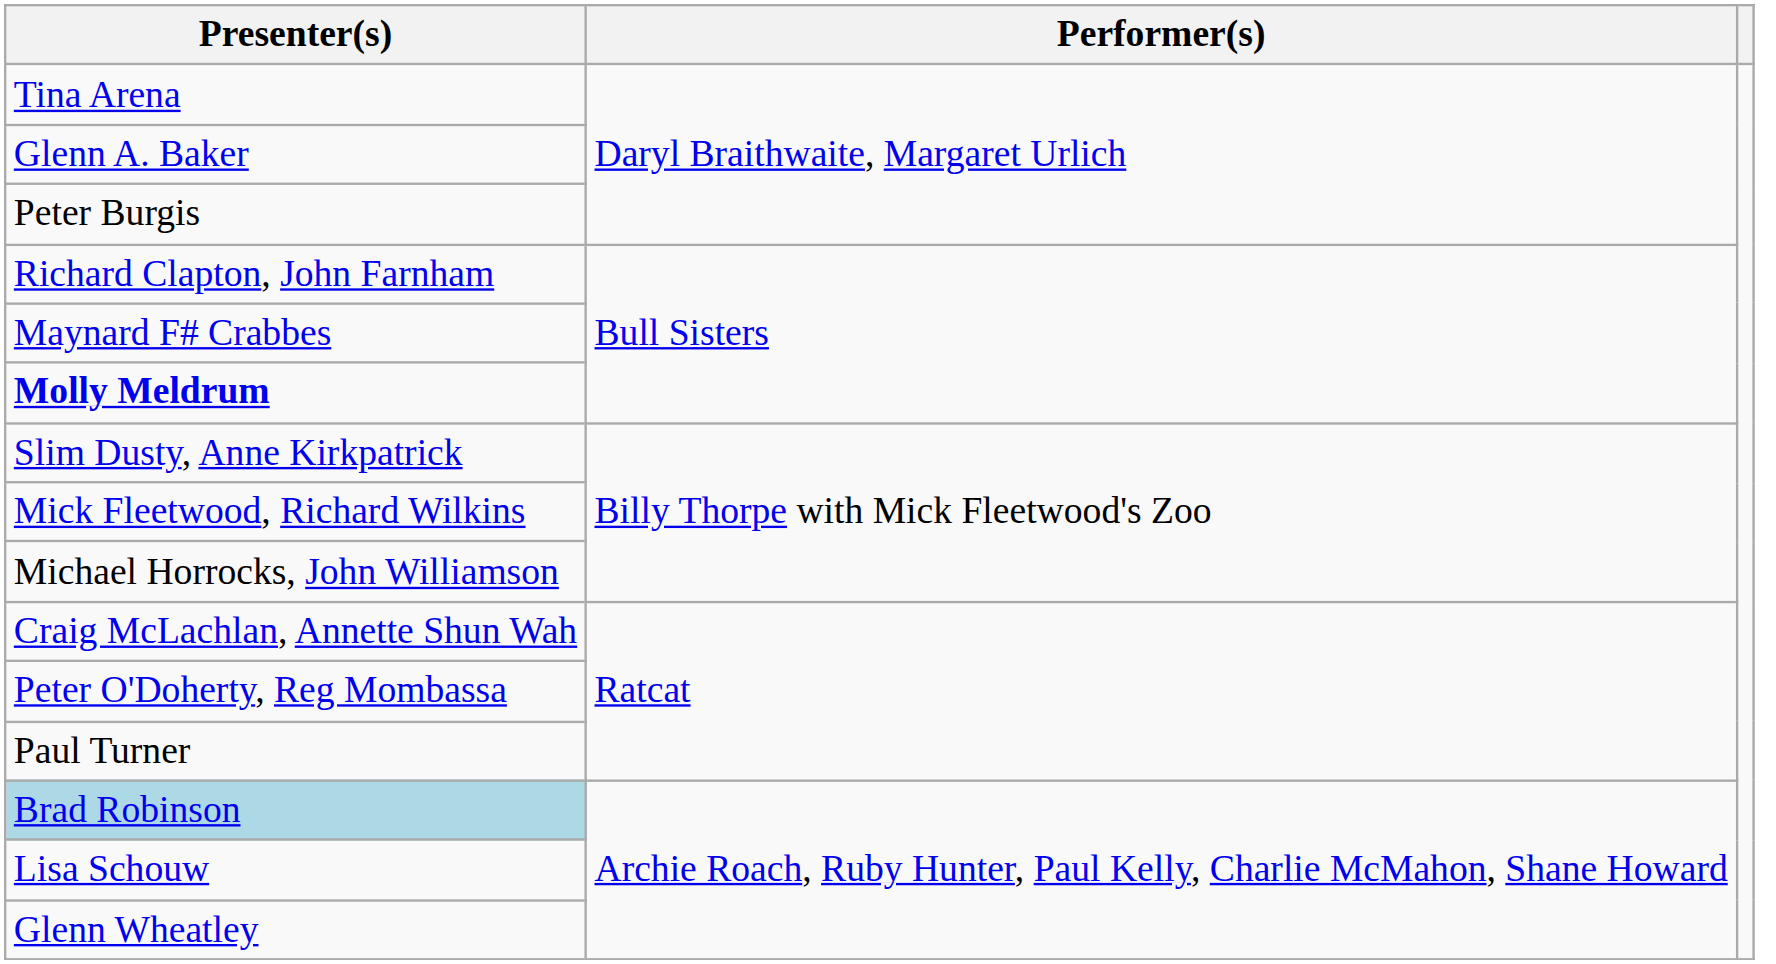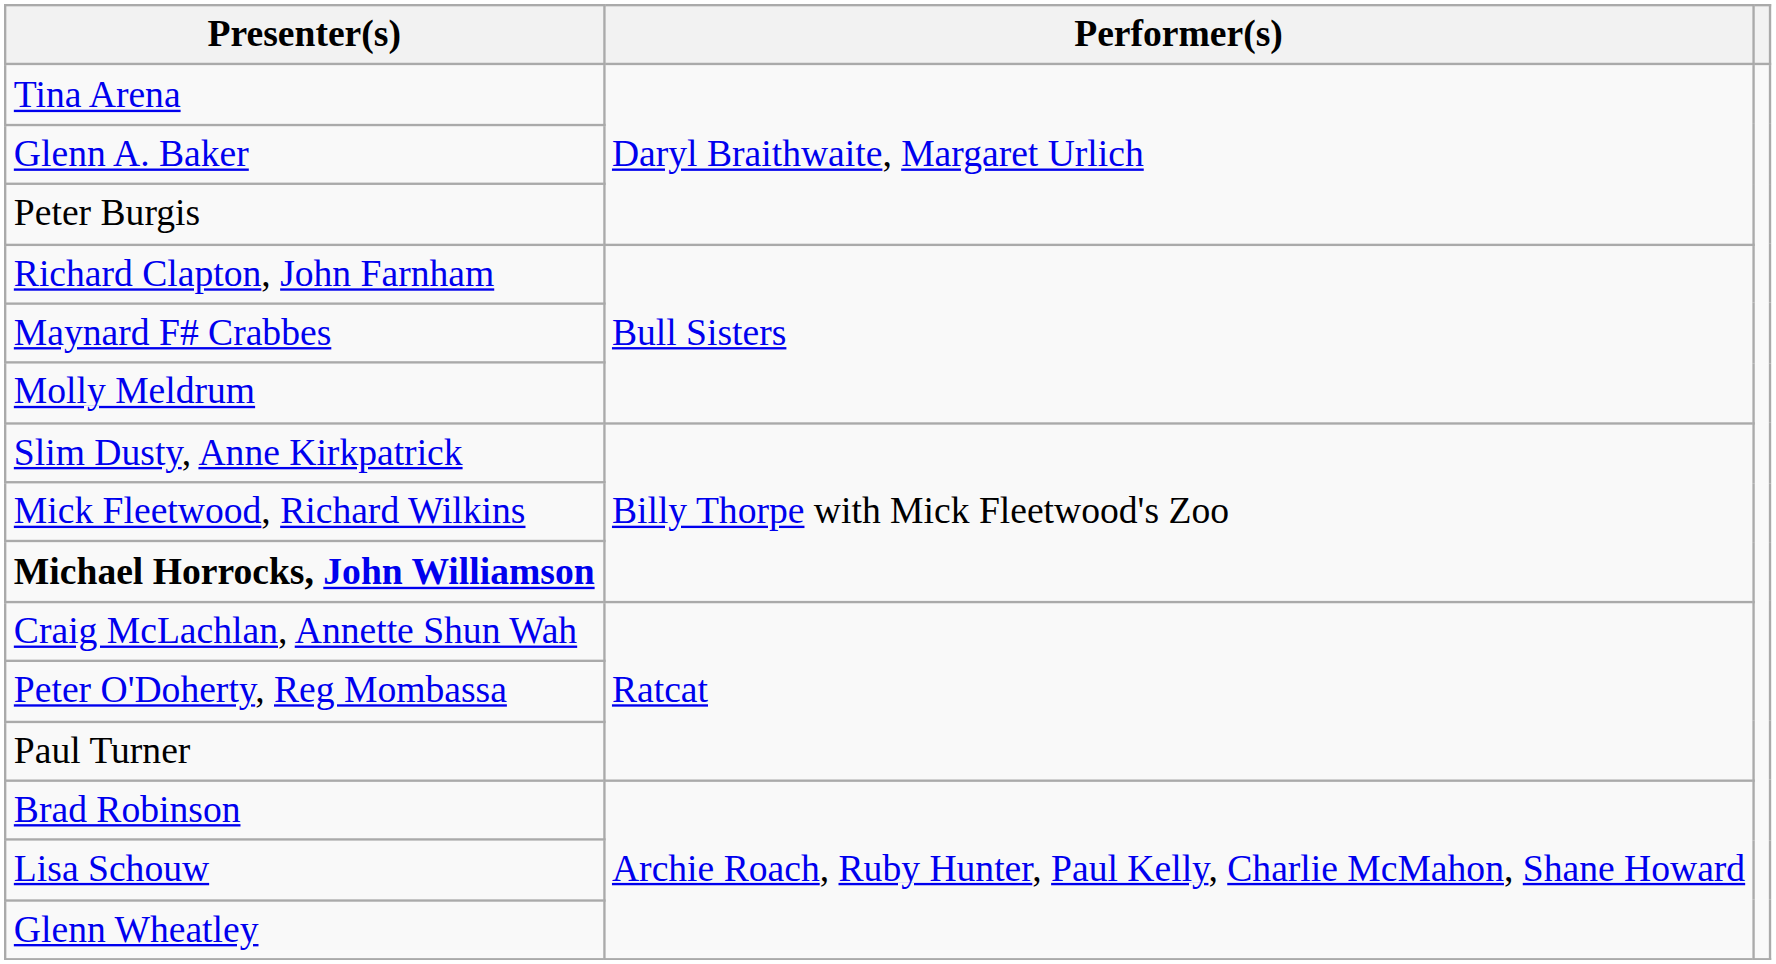(142, 392) bold -> (134, 392) normal
(286, 570) normal -> (304, 570) bold
(127, 809) lightblue background -> (127, 809) no background
